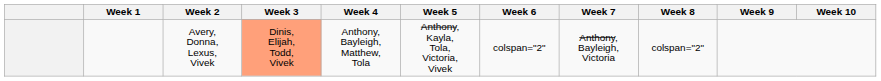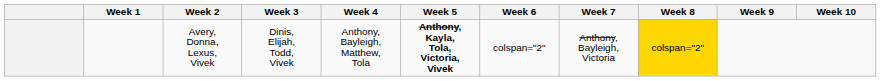(282, 48) lightsalmon background -> (282, 48) no background
(440, 48) normal -> (440, 48) bold
(678, 48) no background -> (678, 48) gold background
